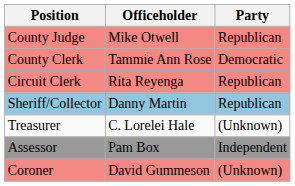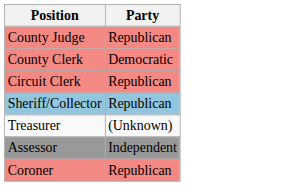- column: (160, 15)
(250, 170) (Unknown) -> (140, 170) Republican
